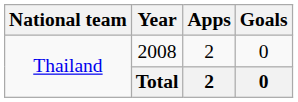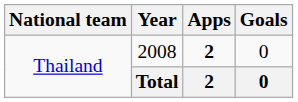(209, 50) normal -> (209, 50) bold
